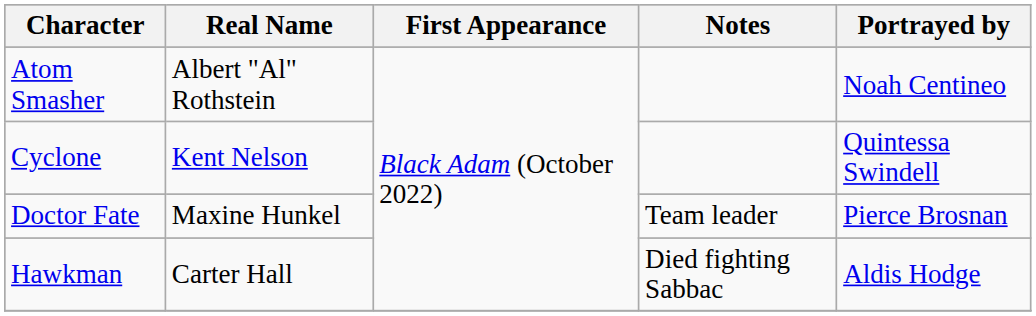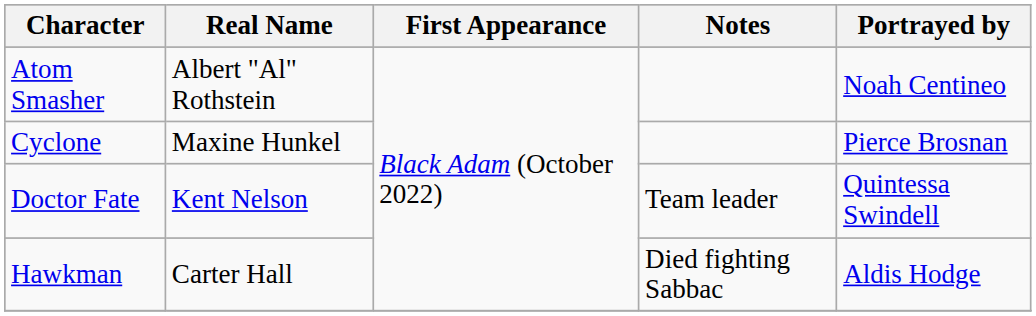(240, 157) Kent Nelson -> (256, 142) Maxine Hunkel
(896, 157) Quintessa Swindell -> (925, 142) Pierce Brosnan
(256, 215) Maxine Hunkel -> (240, 200) Kent Nelson
(925, 215) Pierce Brosnan -> (896, 200) Quintessa Swindell
